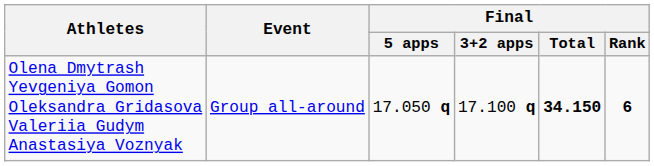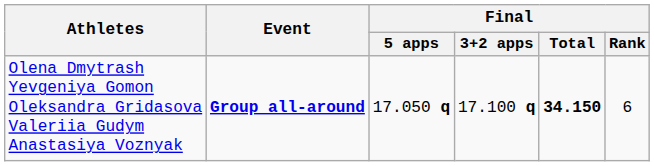(287, 108) normal -> (287, 108) bold
(627, 108) bold -> (627, 108) normal
